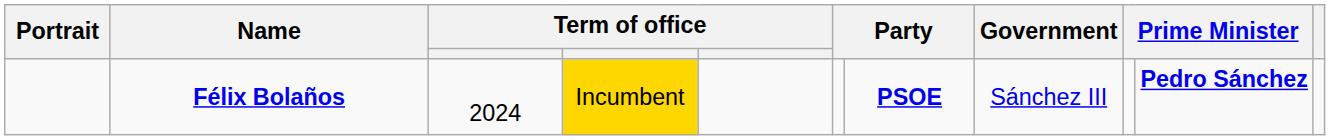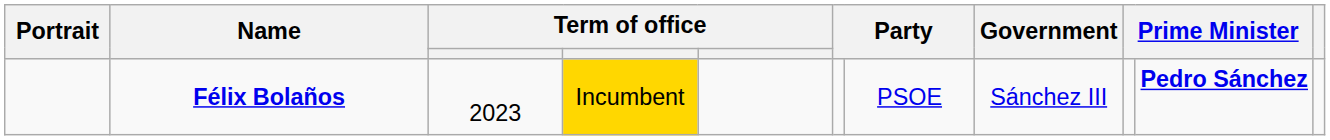(495, 112) 2024 -> (495, 112) 2023
(910, 96) bold -> (910, 96) normal
